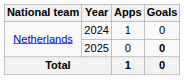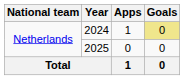(162, 30) no background -> (162, 30) khaki background
(162, 48) bold -> (162, 48) normal
